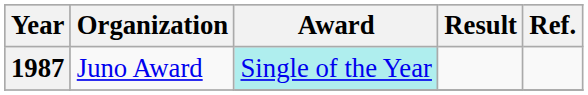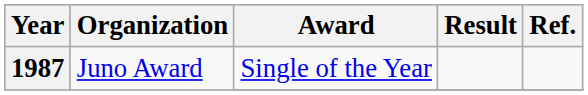(336, 68) paleturquoise background -> (336, 68) no background
